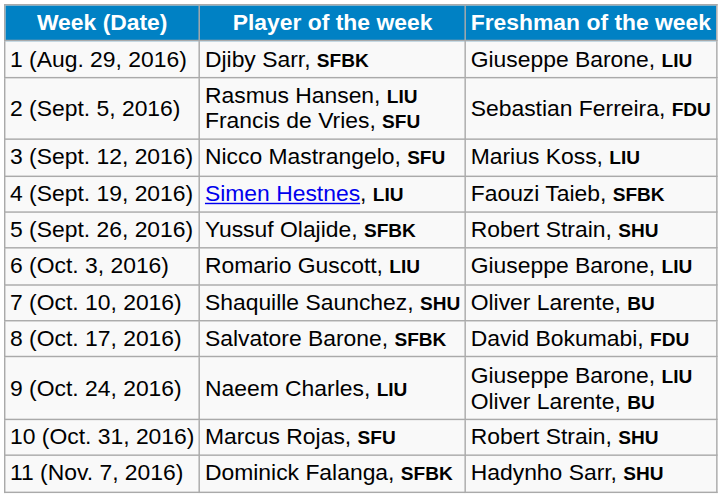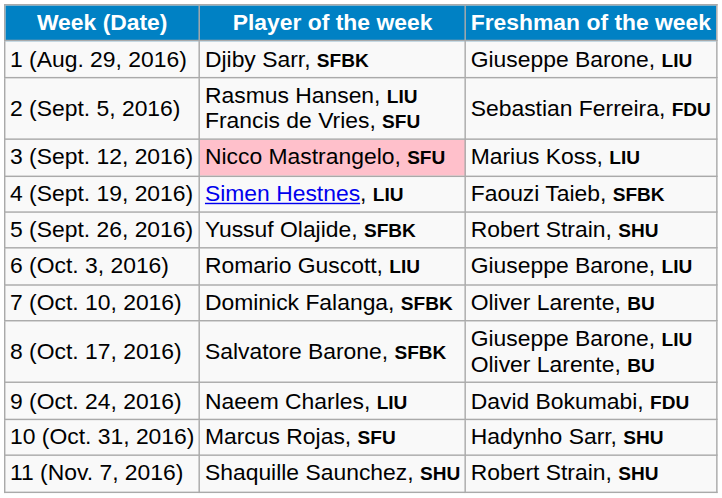(325, 157) no background -> (325, 157) pink background
(333, 302) Shaquille Saunchez, SHU -> (329, 302) Dominick Falanga, SFBK
(580, 338) David Bokumabi, FDU -> (581, 351) Giuseppe Barone, LIU Oliver Larente, BU
(581, 387) Giuseppe Barone, LIU Oliver Larente, BU -> (580, 400) David Bokumabi, FDU
(565, 436) Robert Strain, SHU -> (567, 436) Hadynho Sarr, SHU
(329, 473) Dominick Falanga, SFBK -> (333, 473) Shaquille Saunchez, SHU
(567, 473) Hadynho Sarr, SHU -> (565, 473) Robert Strain, SHU
